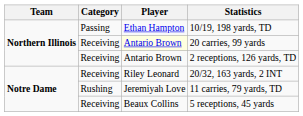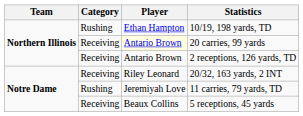(95, 27) Passing -> (96, 27) Rushing
